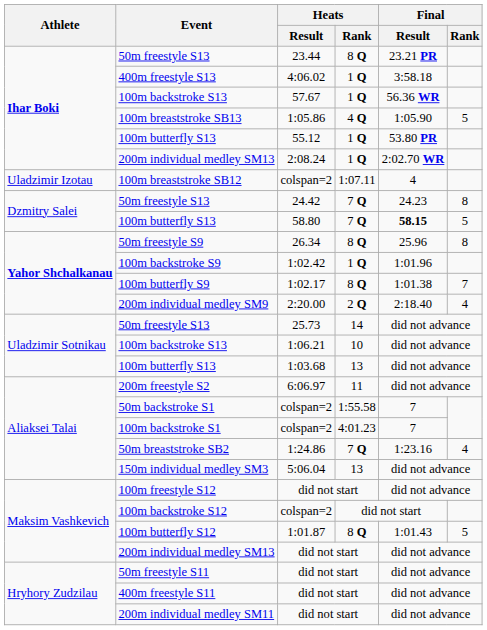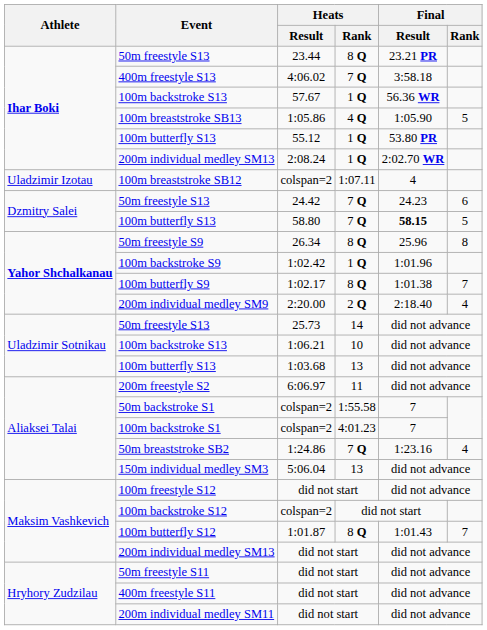(357, 77) 1 Q -> (357, 77) 7 Q
(465, 201) 8 -> (465, 201) 6
(465, 531) 5 -> (465, 531) 7
